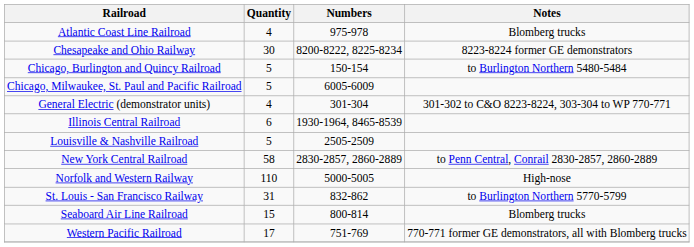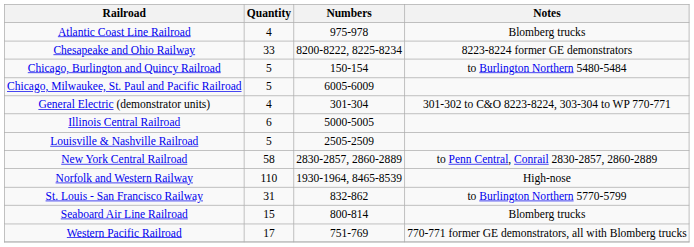(269, 50) 30 -> (269, 50) 33
(349, 123) 1930-1964, 8465-8539 -> (349, 123) 5000-5005
(349, 178) 5000-5005 -> (349, 178) 1930-1964, 8465-8539
